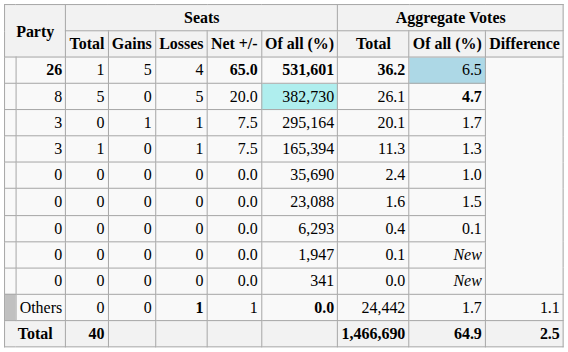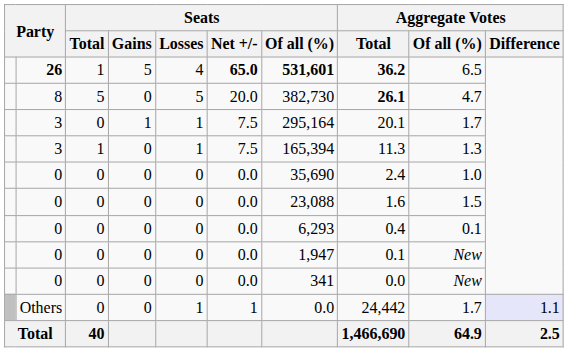(472, 70) lightblue background -> (472, 70) no background
(308, 96) paleturquoise background -> (308, 96) no background
(391, 96) normal -> (391, 96) bold
(472, 96) bold -> (472, 96) normal
(199, 307) bold -> (199, 307) normal
(324, 307) bold -> (324, 307) normal
(550, 307) no background -> (550, 307) lavender background
